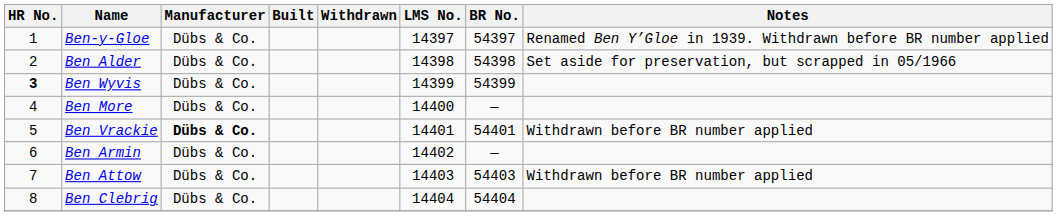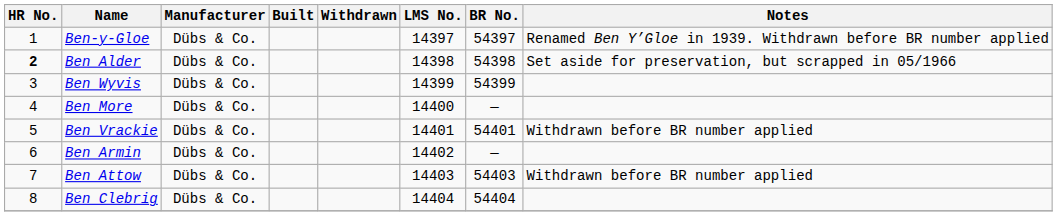(33, 62) normal -> (33, 62) bold
(33, 85) bold -> (33, 85) normal
(215, 130) bold -> (215, 130) normal
